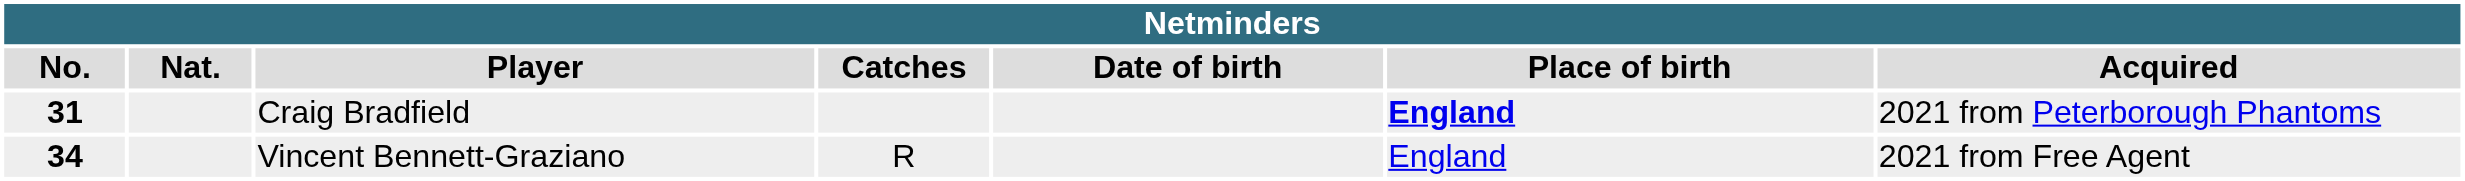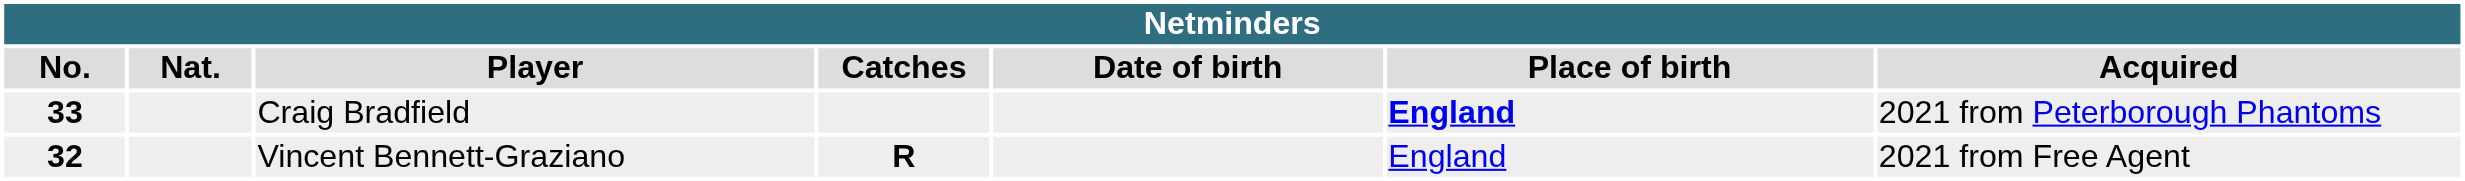(65, 112) 31 -> (65, 112) 33
(65, 156) 34 -> (65, 156) 32
(904, 156) normal -> (904, 156) bold
